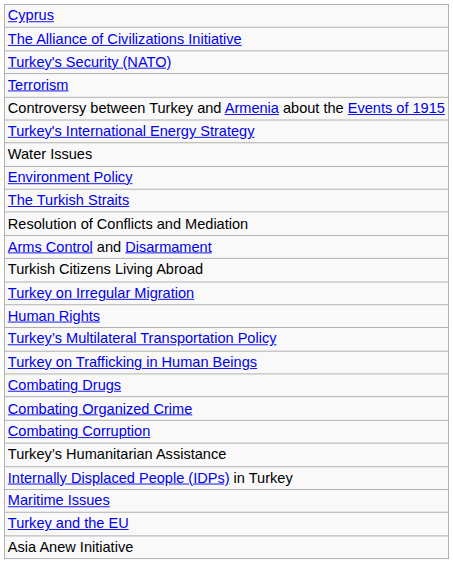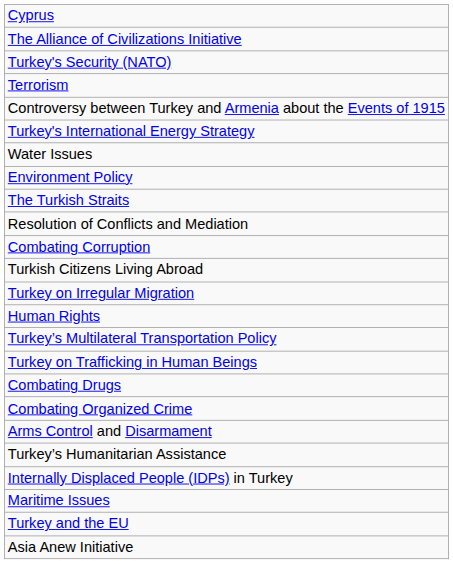(110, 246) Arms Control and Disarmament -> (79, 246) Combating Corruption
(79, 431) Combating Corruption -> (110, 431) Arms Control and Disarmament
